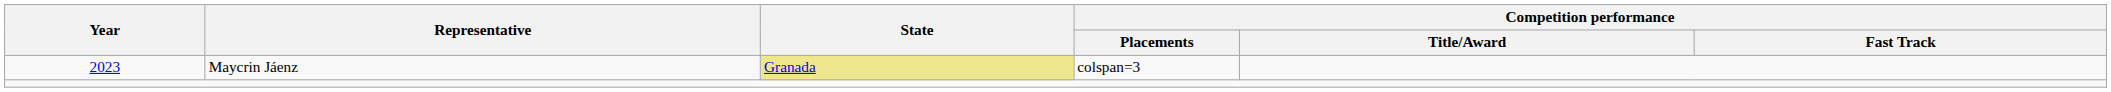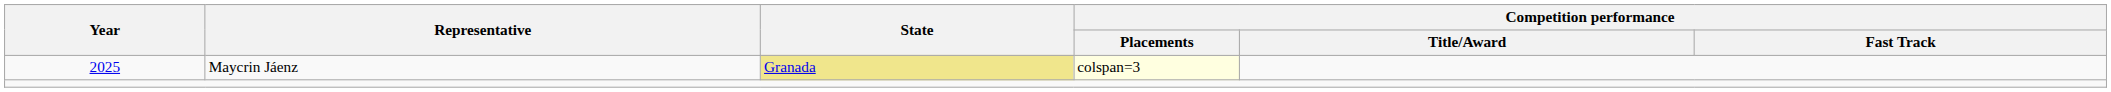(105, 67) 2023 -> (105, 67) 2025
(1109, 67) no background -> (1109, 67) lightyellow background
